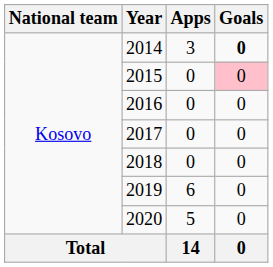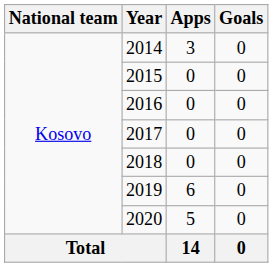(241, 47) bold -> (241, 47) normal
(241, 76) pink background -> (241, 76) no background
